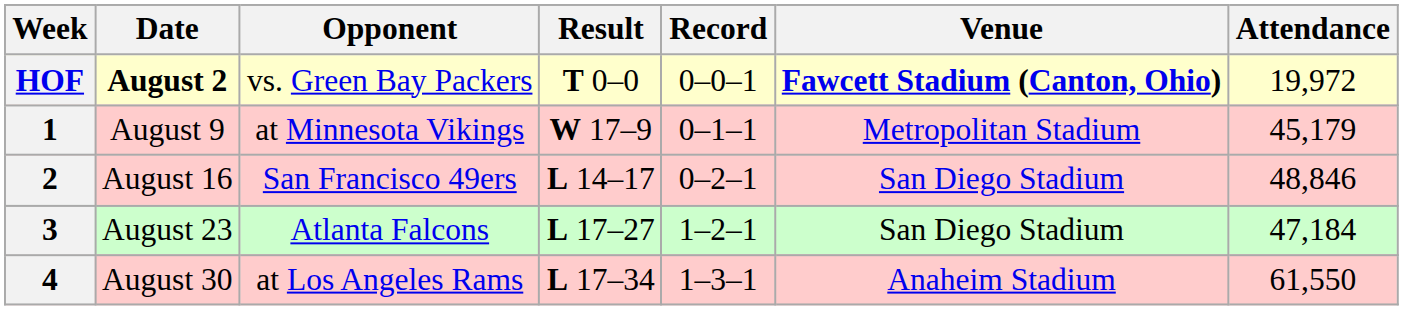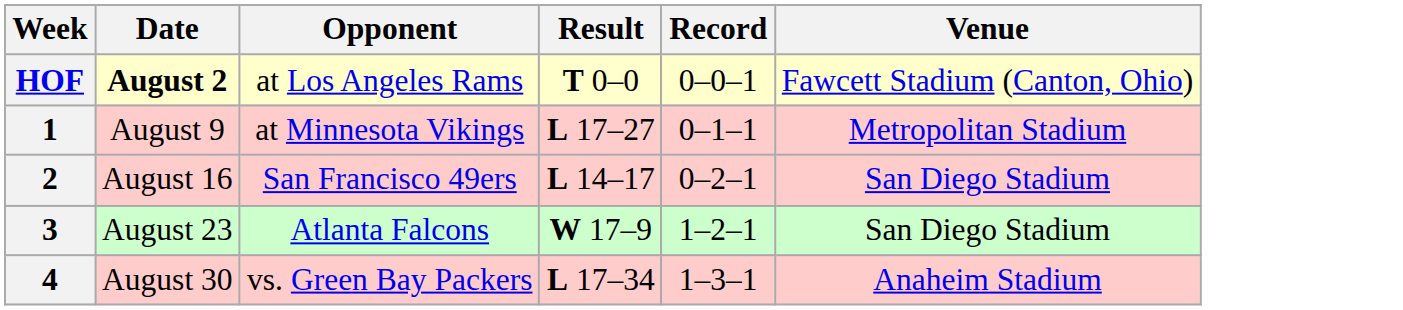- column: (1313, 29)
(390, 79) vs. Green Bay Packers -> (390, 79) at Los Angeles Rams
(1002, 79) bold -> (988, 79) normal
(601, 129) W 17–9 -> (601, 129) L 17–27
(601, 229) L 17–27 -> (601, 229) W 17–9
(390, 279) at Los Angeles Rams -> (390, 279) vs. Green Bay Packers
